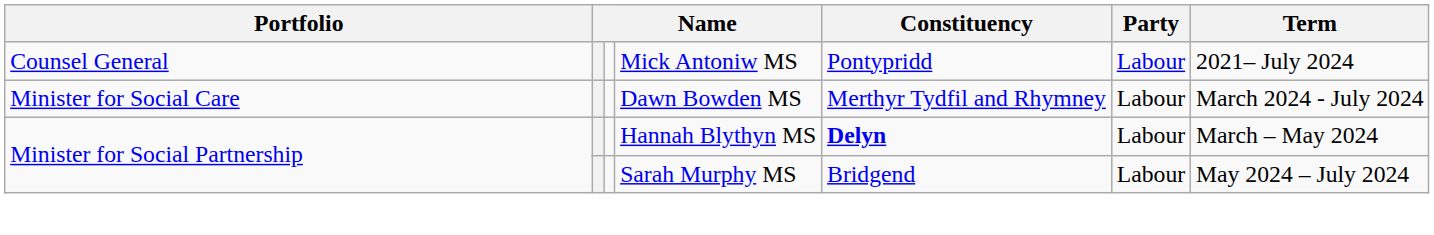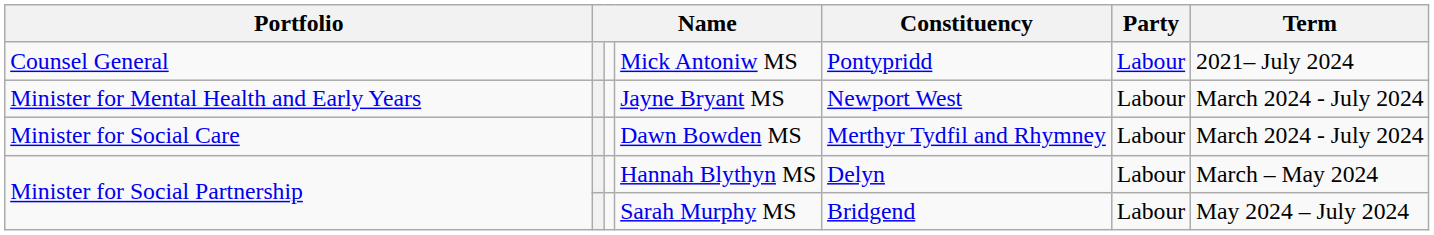+ row: (702, 98)
(857, 135) bold -> (856, 173) normal
